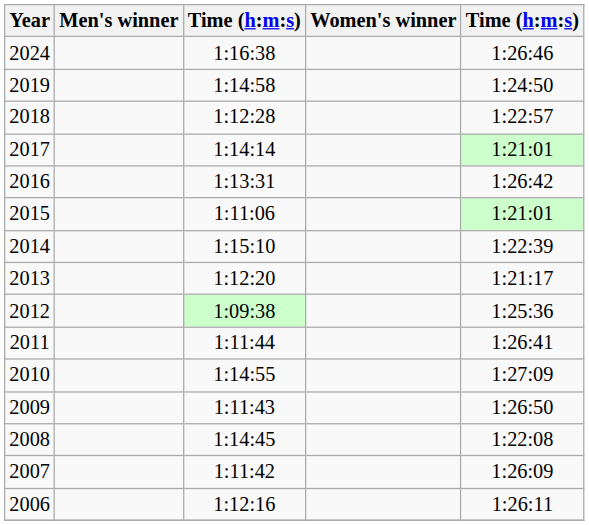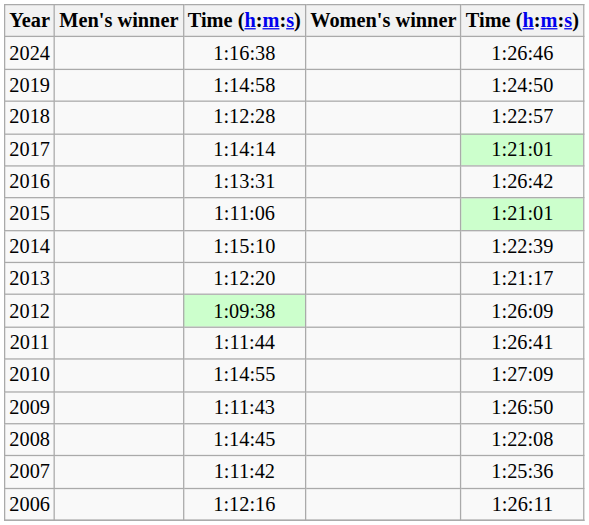(522, 310) 1:25:36 -> (522, 310) 1:26:09
(522, 471) 1:26:09 -> (522, 471) 1:25:36
